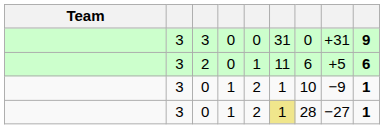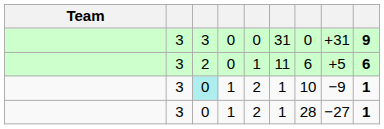(205, 87) no background -> (205, 87) paleturquoise background
(282, 111) khaki background -> (282, 111) no background
